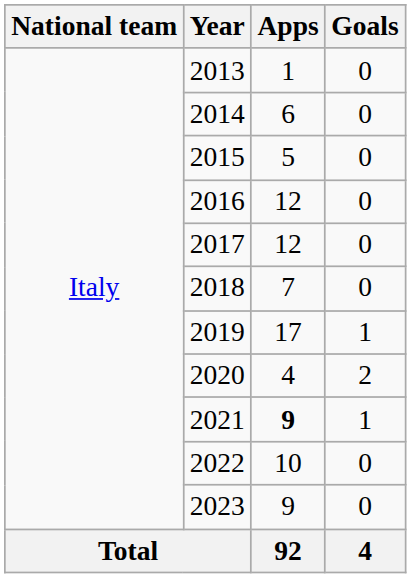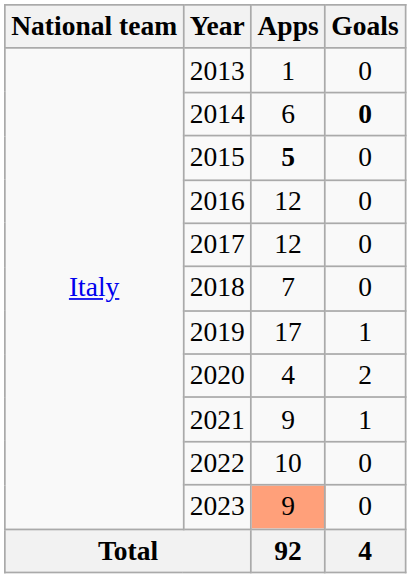(365, 113) normal -> (365, 113) bold
(288, 157) normal -> (288, 157) bold
(288, 419) bold -> (288, 419) normal
(288, 506) no background -> (288, 506) lightsalmon background
